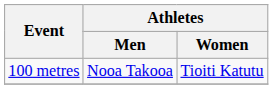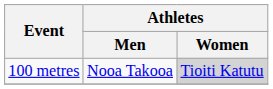(222, 71) no background -> (222, 71) lightgrey background
